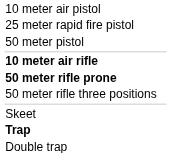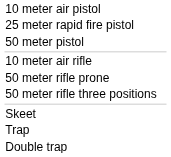(52, 61) bold -> (49, 61) normal
(61, 78) bold -> (57, 78) normal
(18, 130) bold -> (17, 130) normal
